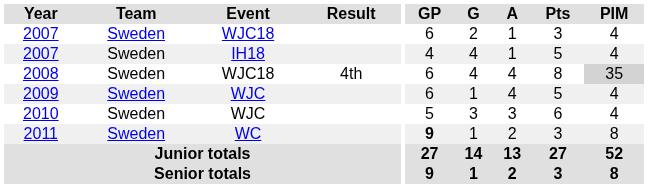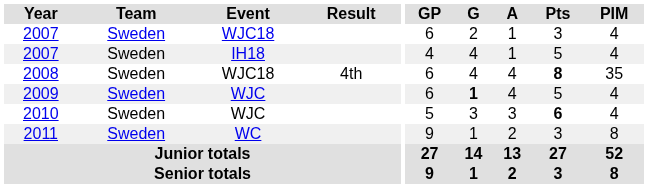(558, 74) normal -> (558, 74) bold
(614, 74) lightgrey background -> (614, 74) no background
(474, 94) normal -> (474, 94) bold
(558, 114) normal -> (558, 114) bold
(430, 134) bold -> (430, 134) normal
